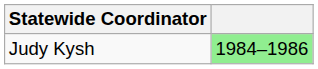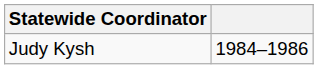(262, 48) lightgreen background -> (262, 48) no background
